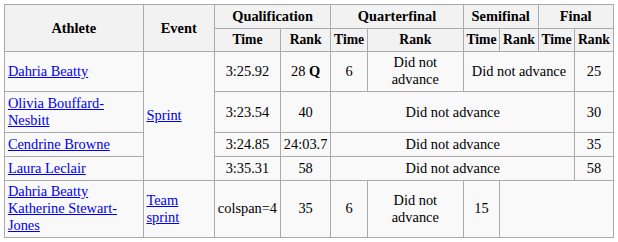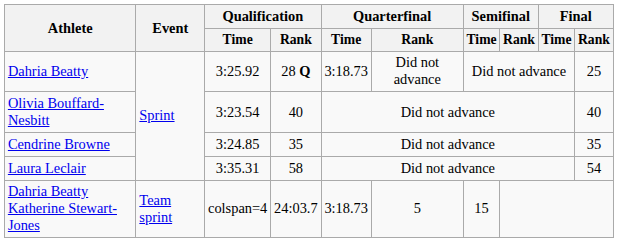(349, 71) 6 -> (346, 71) 3:18.73
(594, 112) 30 -> (594, 112) 40
(306, 144) 24:03.7 -> (296, 144) 35
(594, 168) 58 -> (594, 168) 54
(306, 208) 35 -> (296, 208) 24:03.7
(349, 208) 6 -> (346, 208) 3:18.73
(415, 208) Did not advance -> (417, 208) 5
